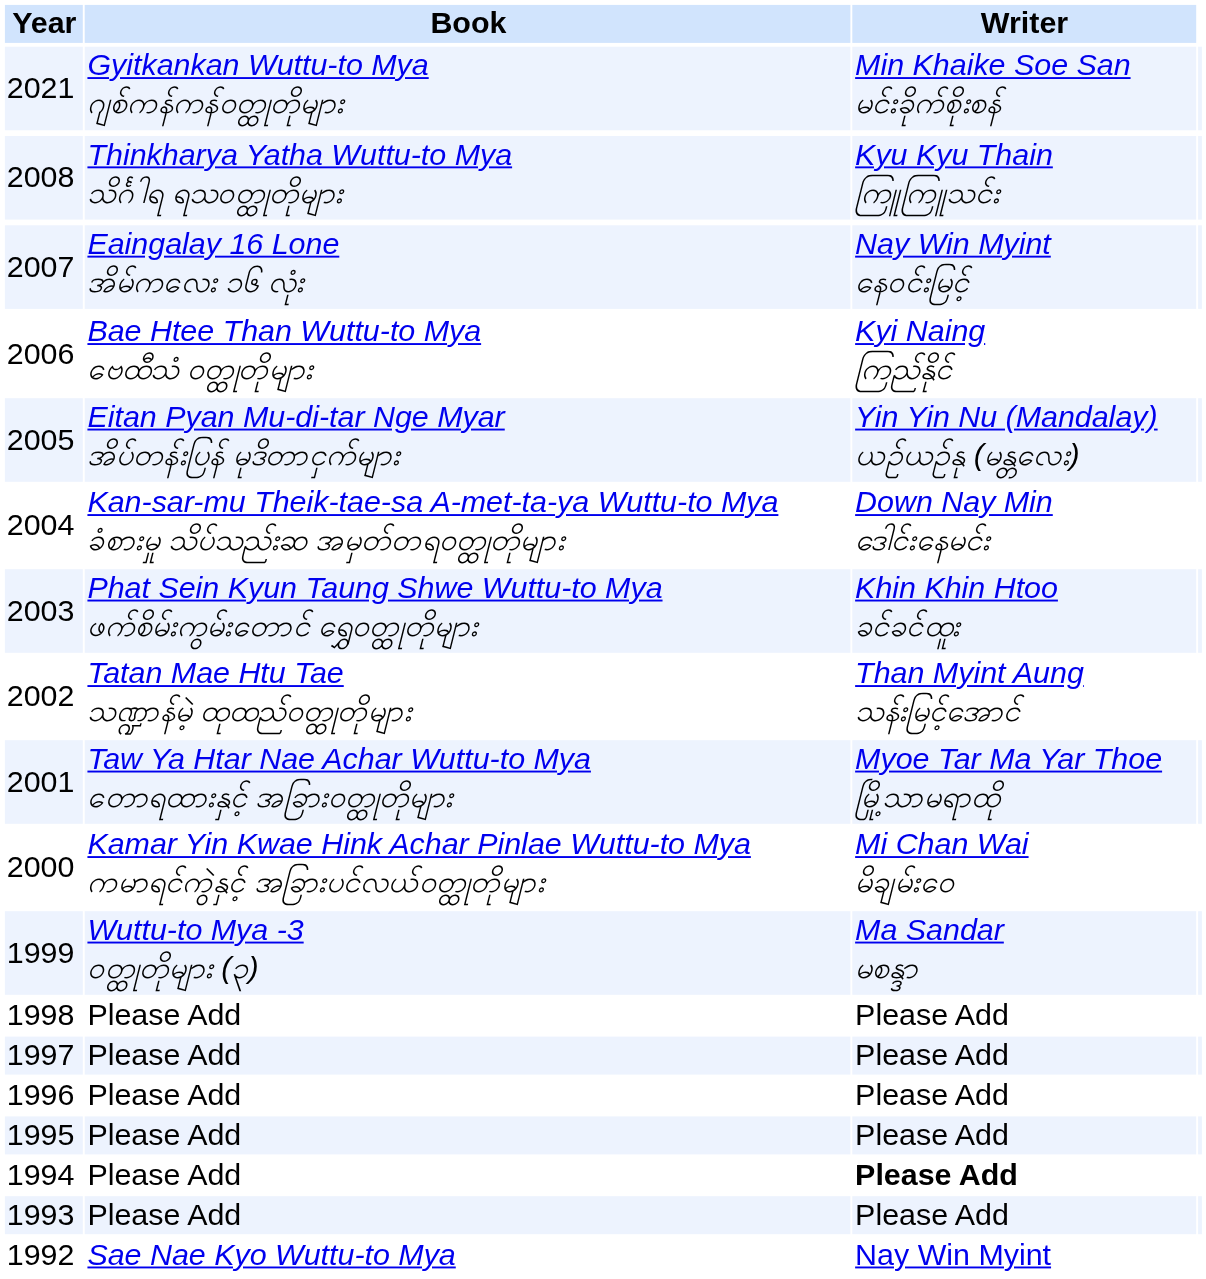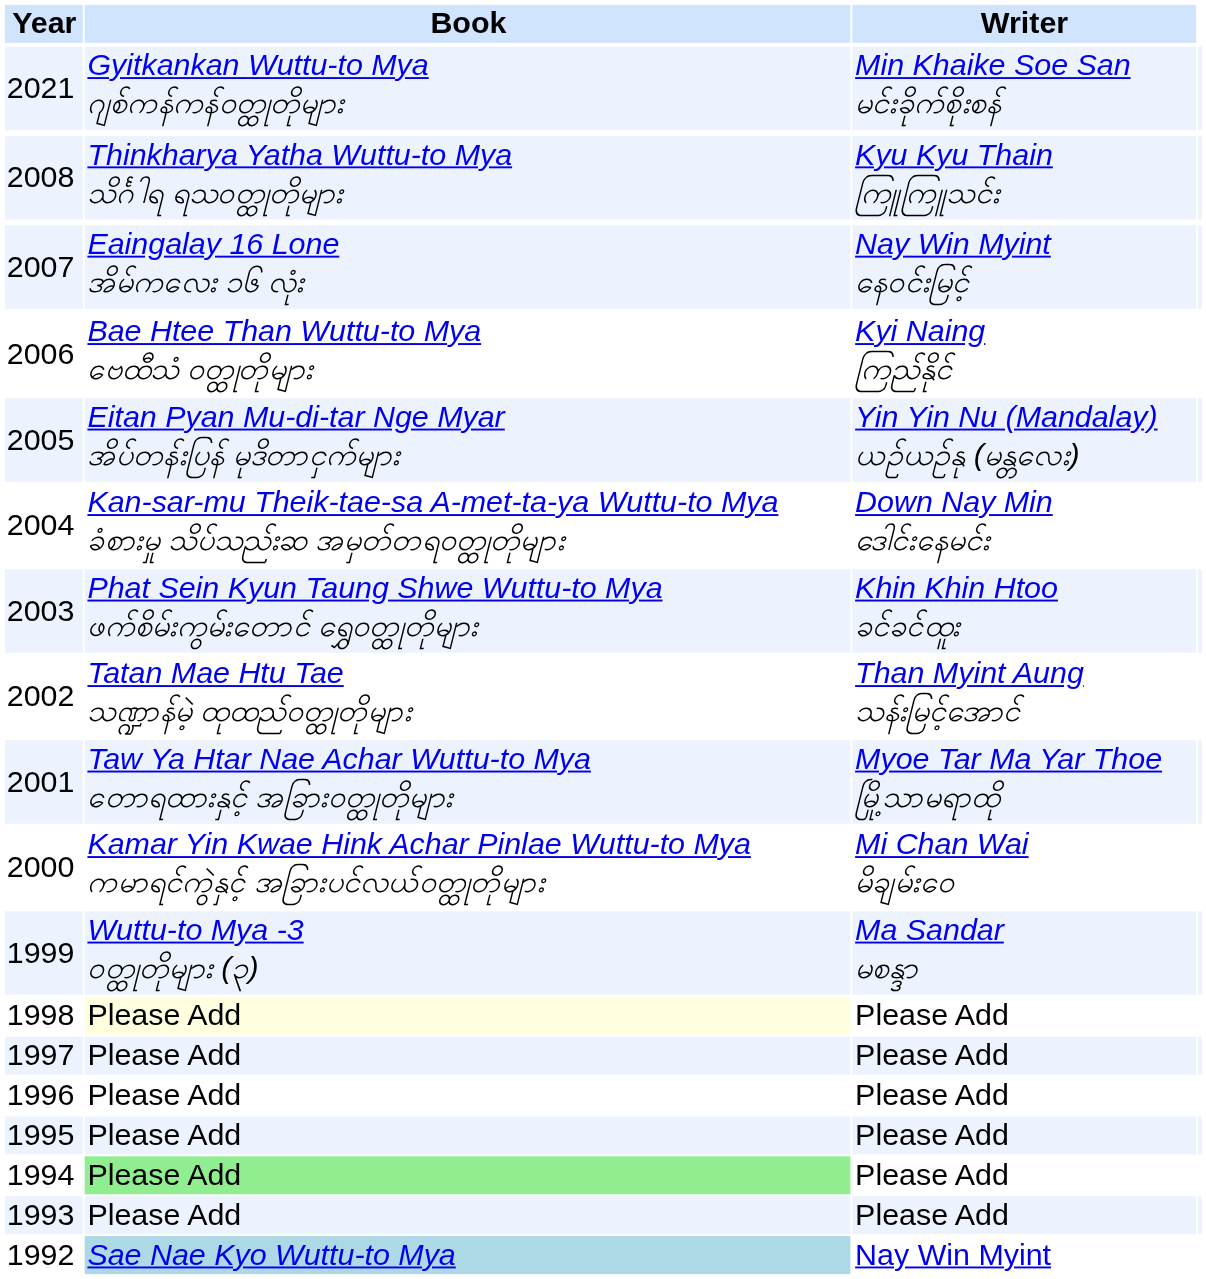(164, 1015) no background -> (164, 1015) lightyellow background
(164, 1174) no background -> (164, 1174) lightgreen background
(937, 1174) bold -> (932, 1174) normal
(272, 1254) no background -> (272, 1254) lightblue background
